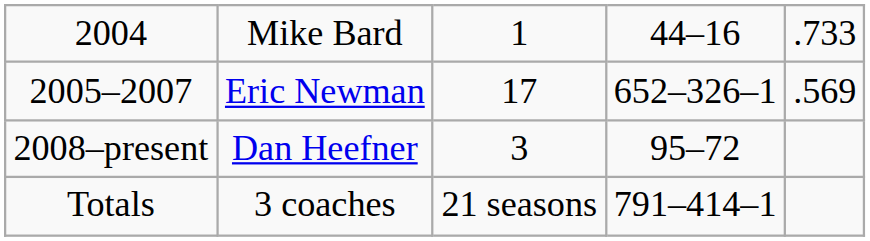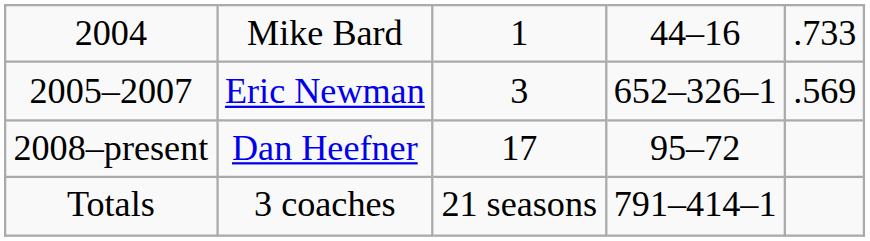(519, 90) 17 -> (519, 90) 3
(519, 147) 3 -> (519, 147) 17
